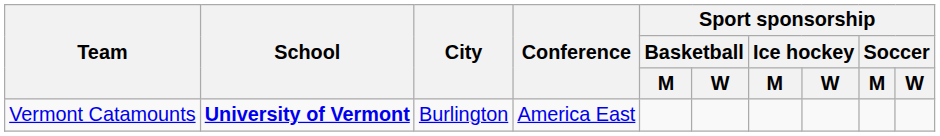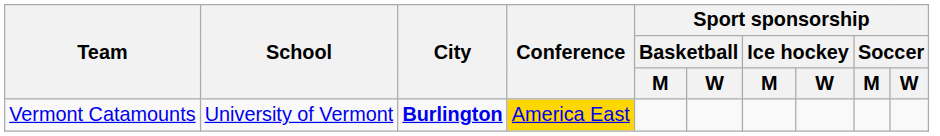(307, 114) bold -> (299, 114) normal
(464, 114) normal -> (453, 114) bold
(576, 114) no background -> (571, 114) gold background
